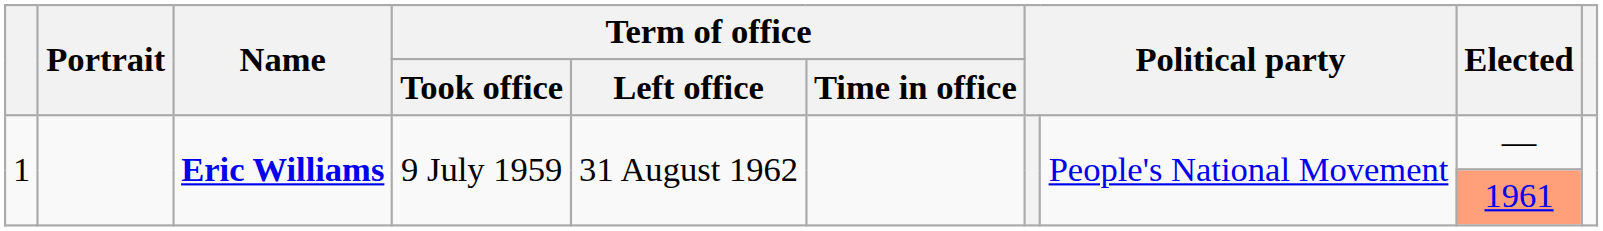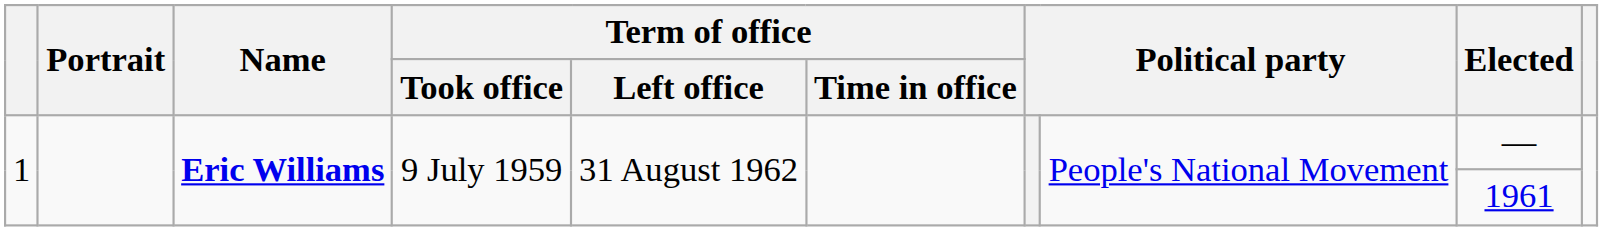(1519, 196) lightsalmon background -> (1519, 196) no background
